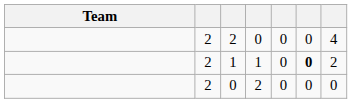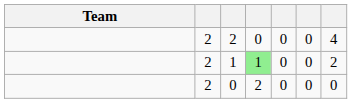(258, 62) no background -> (258, 62) lightgreen background
(309, 62) bold -> (309, 62) normal
